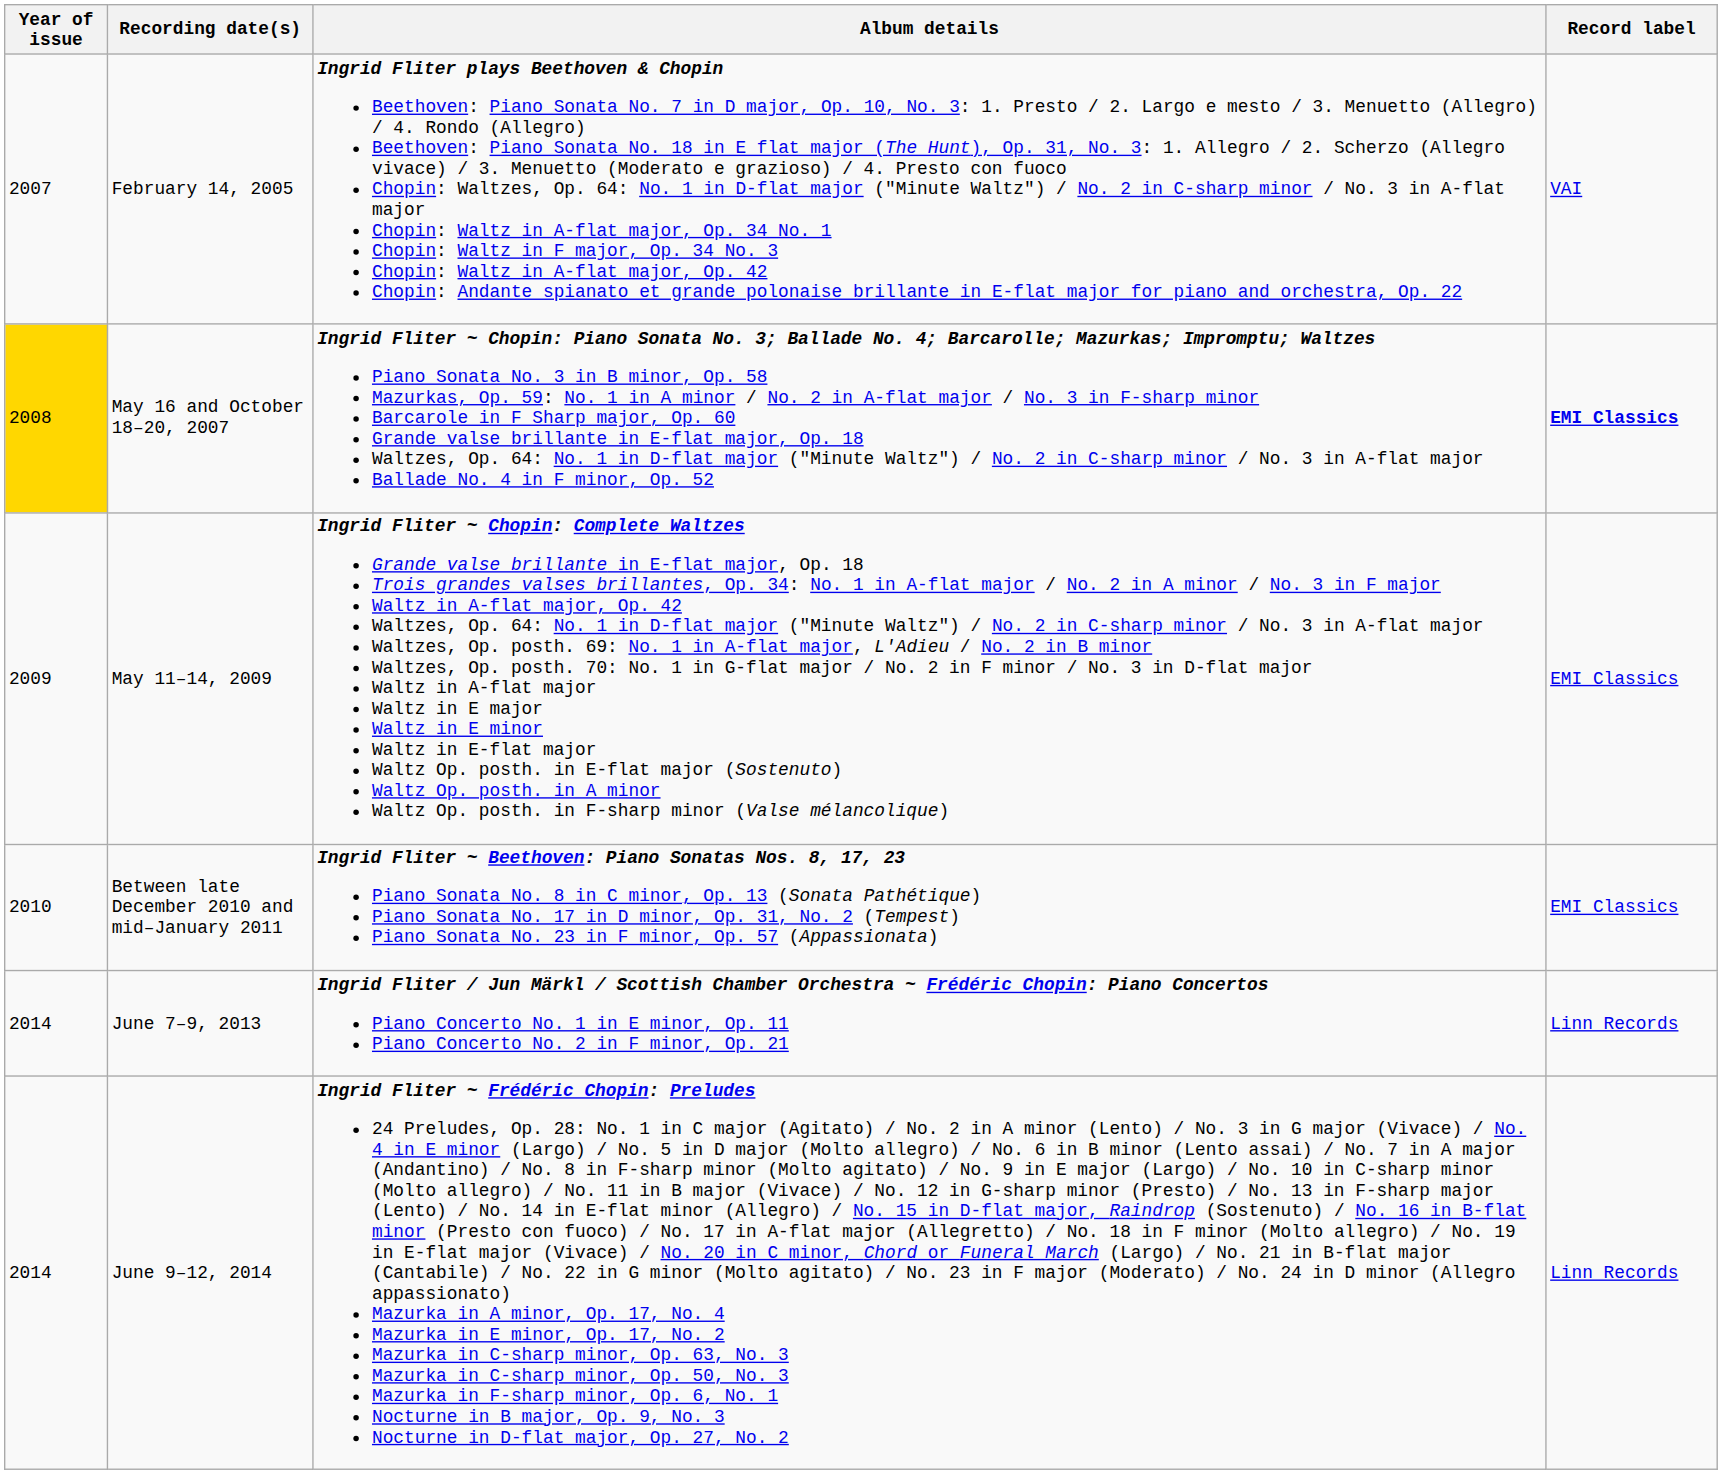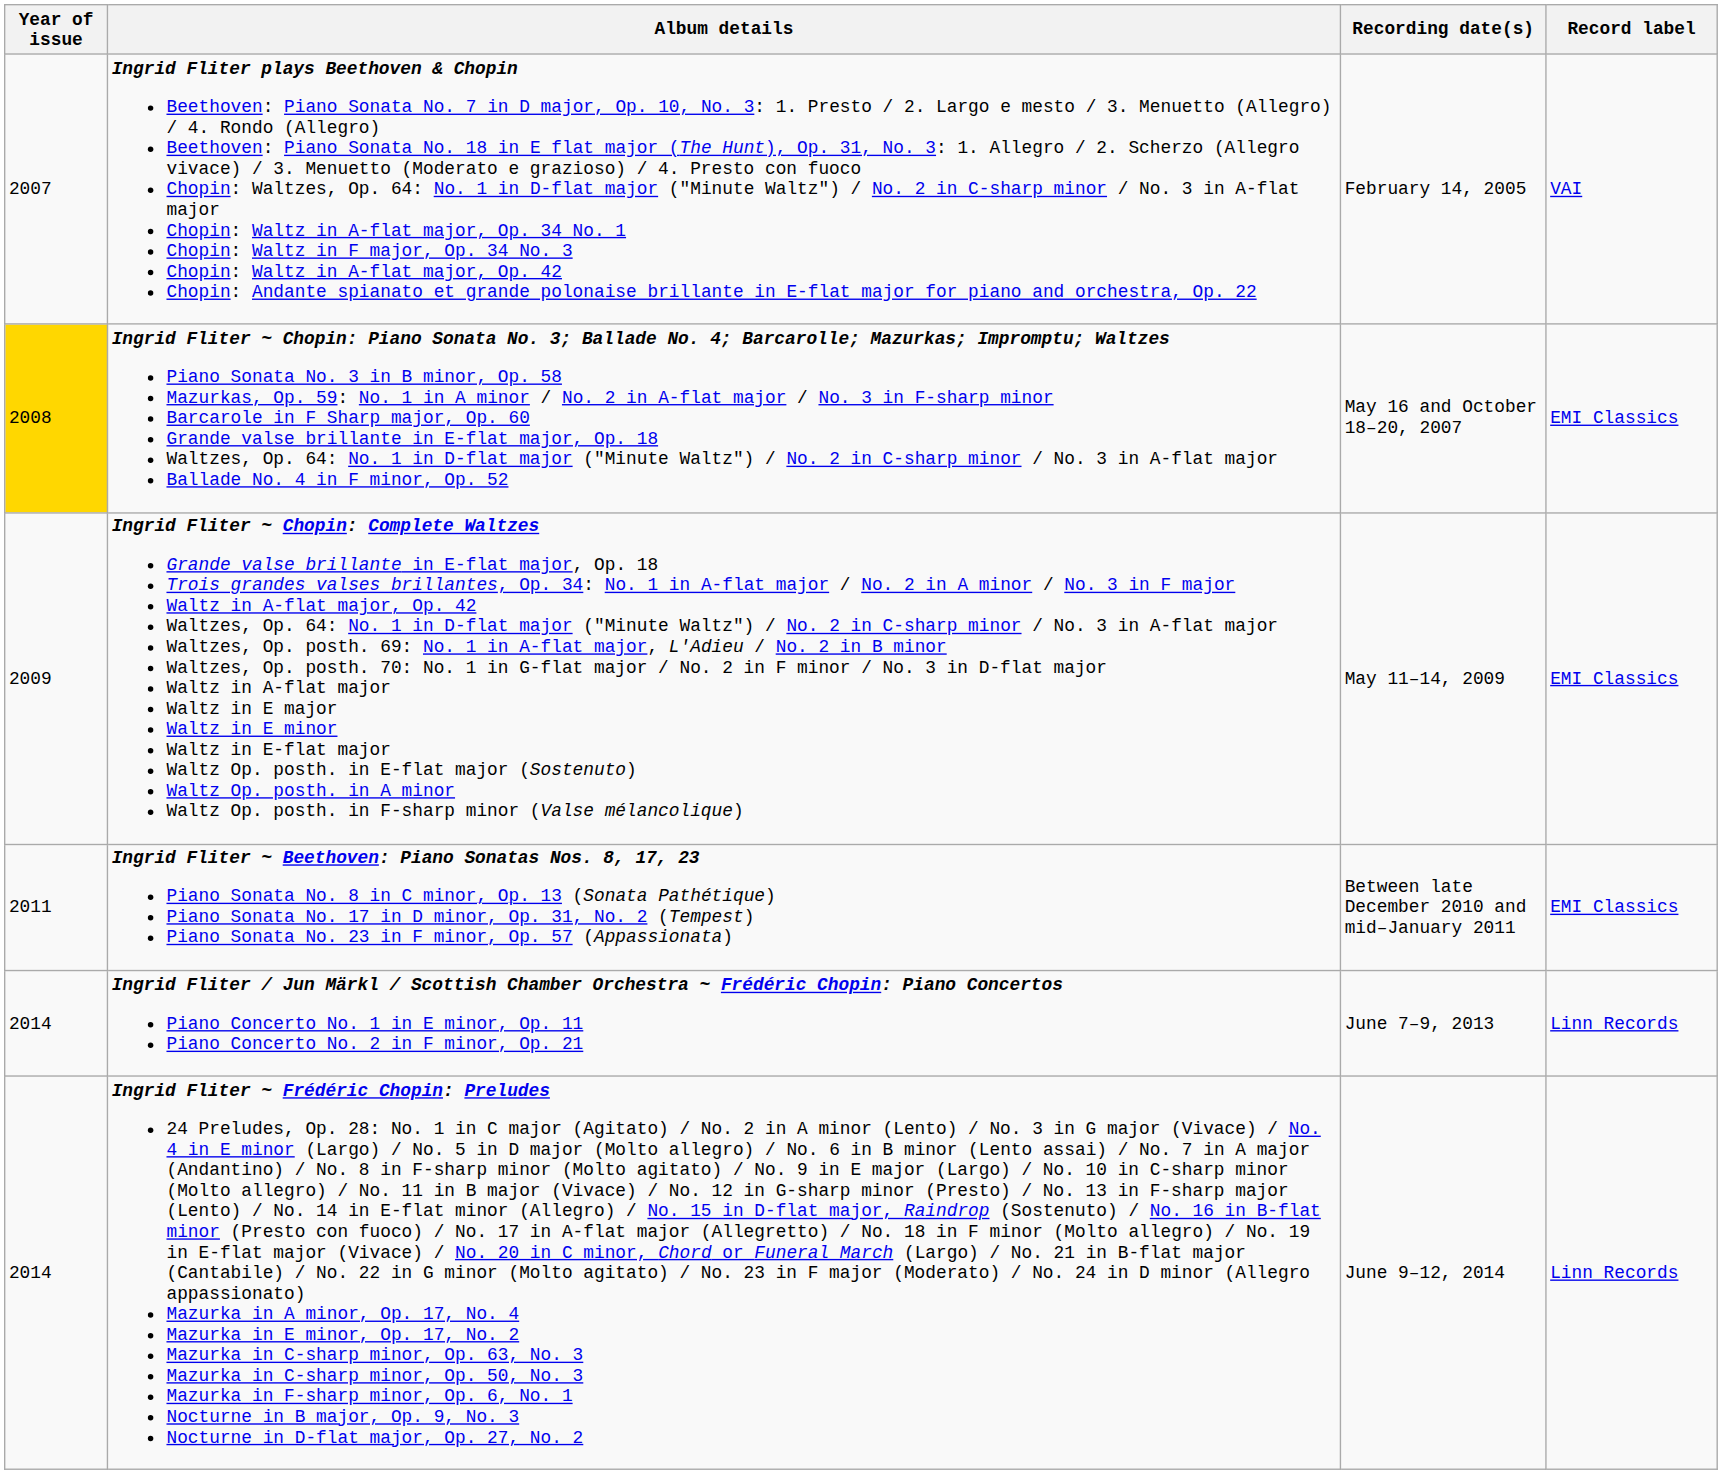columns swapped: (929, 29) <-> (210, 29)
(1614, 418) bold -> (1614, 418) normal
(30, 907) 2010 -> (30, 907) 2011
